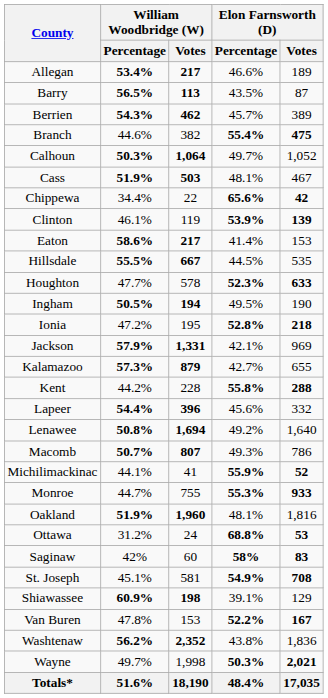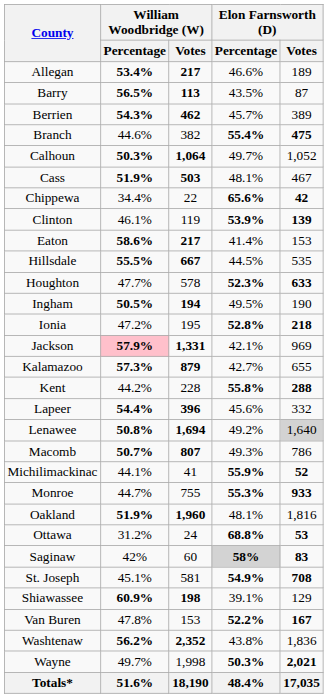(135, 345) no background -> (135, 345) pink background
(302, 430) no background -> (302, 430) lightgrey background
(246, 556) no background -> (246, 556) lightgrey background
